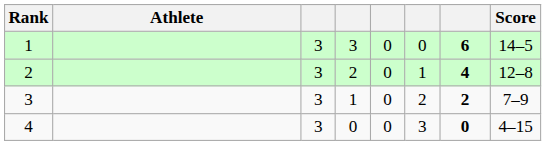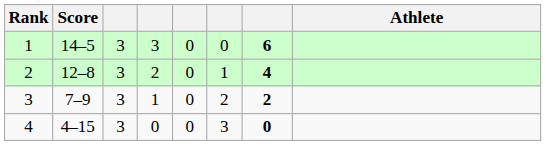columns swapped: (177, 18) <-> (516, 18)
